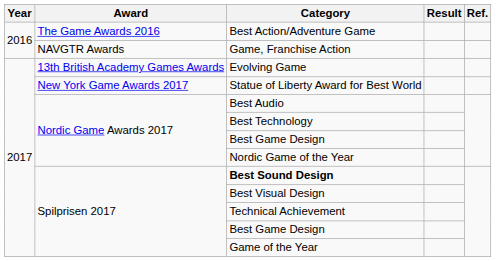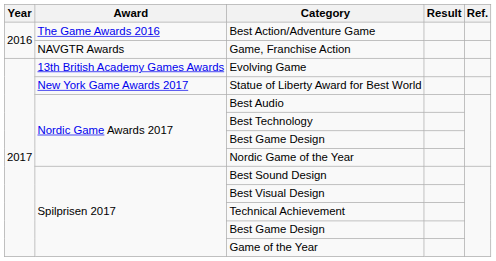(281, 175) bold -> (278, 175) normal
